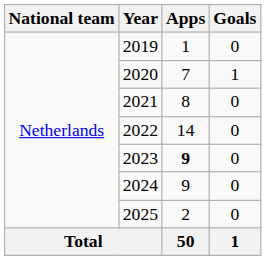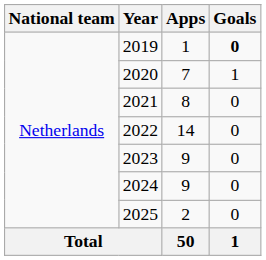(235, 46) normal -> (235, 46) bold
(186, 158) bold -> (186, 158) normal
